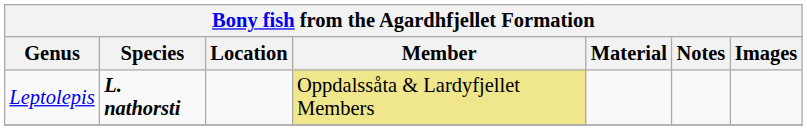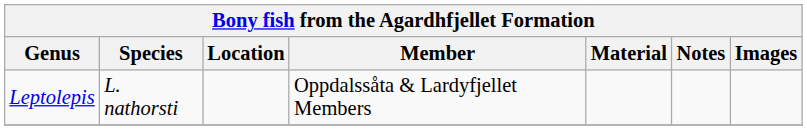(142, 97) bold -> (141, 97) normal
(409, 97) khaki background -> (406, 97) no background
